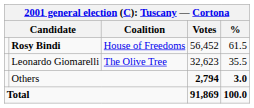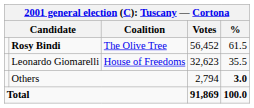(145, 45) House of Freedoms -> (135, 45) The Olive Tree
(135, 62) The Olive Tree -> (145, 62) House of Freedoms
(207, 78) bold -> (207, 78) normal
